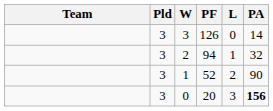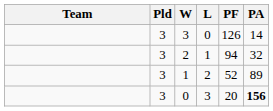columns swapped: (233, 14) <-> (209, 14)
(256, 75) 90 -> (256, 75) 89
